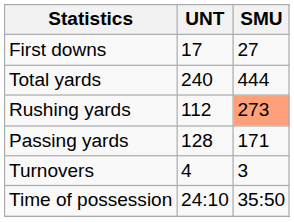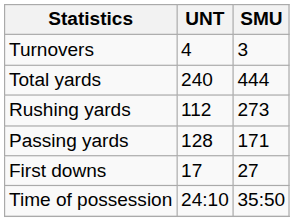rows swapped: (58, 49) <-> (51, 170)
(253, 110) lightsalmon background -> (253, 110) no background
